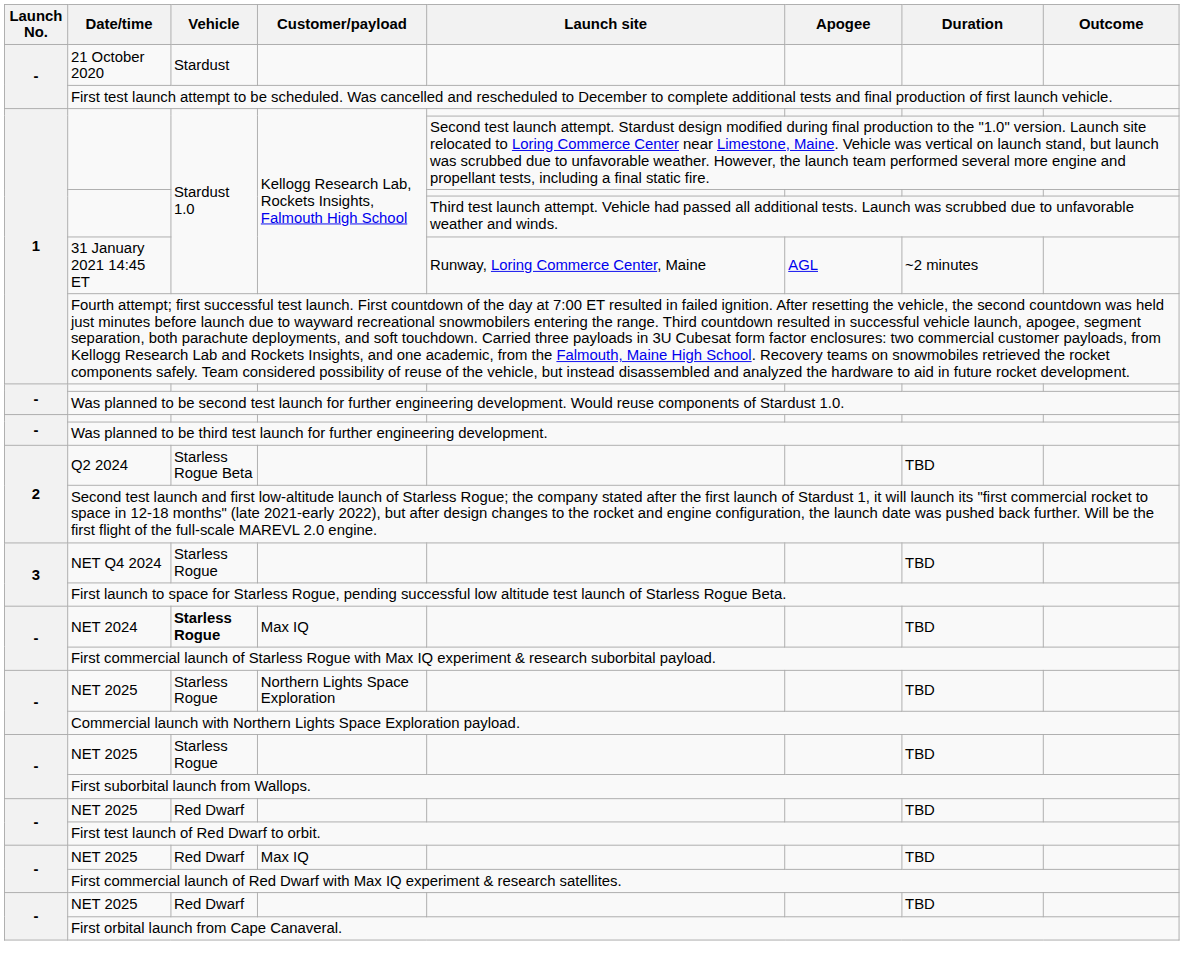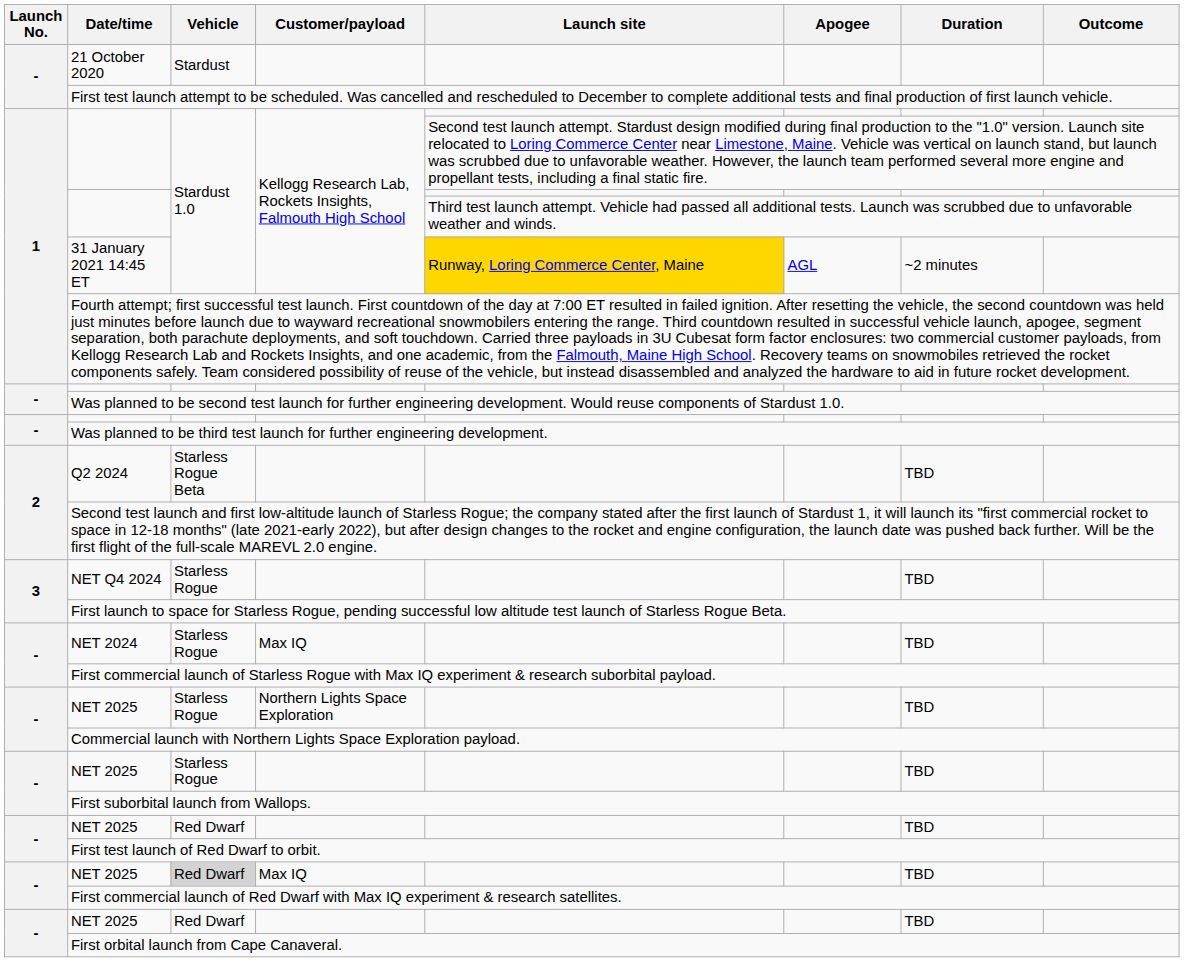(568, 265) no background -> (566, 265) gold background
(203, 626) bold -> (201, 643) normal
(209, 857) no background -> (209, 874) lightgrey background
